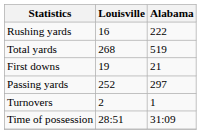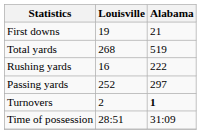rows swapped: (33, 66) <-> (39, 31)
(153, 102) normal -> (153, 102) bold
